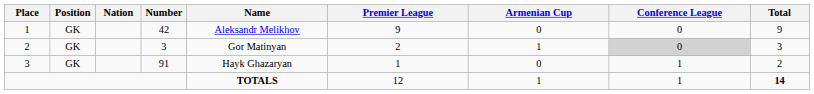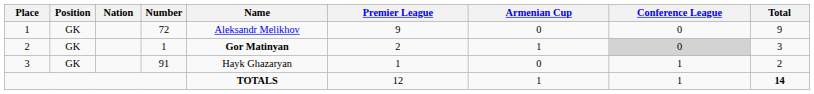(164, 30) 42 -> (164, 30) 72
(164, 47) 3 -> (164, 47) 1
(257, 47) normal -> (257, 47) bold
